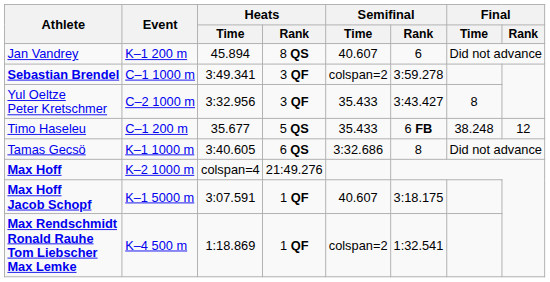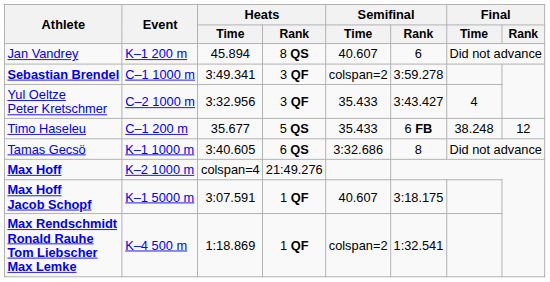(474, 102) 8 -> (474, 102) 4
